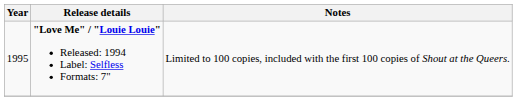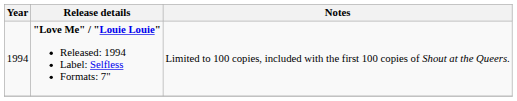(18, 58) 1995 -> (18, 58) 1994
